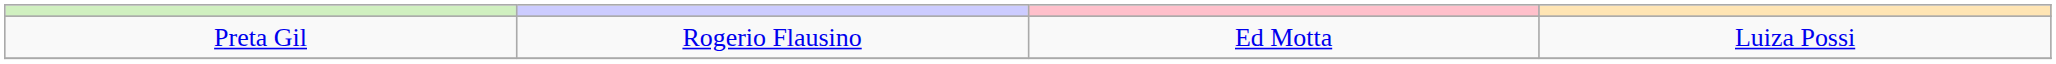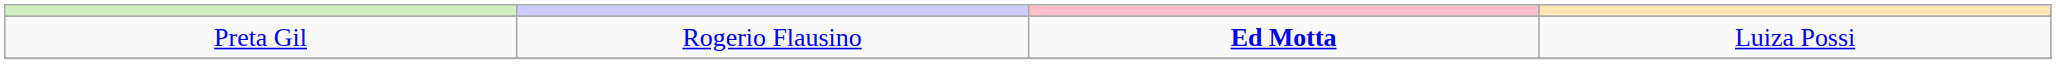(1284, 37) normal -> (1284, 37) bold
